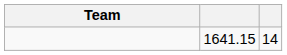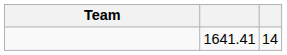(229, 38) 1641.15 -> (229, 38) 1641.41
